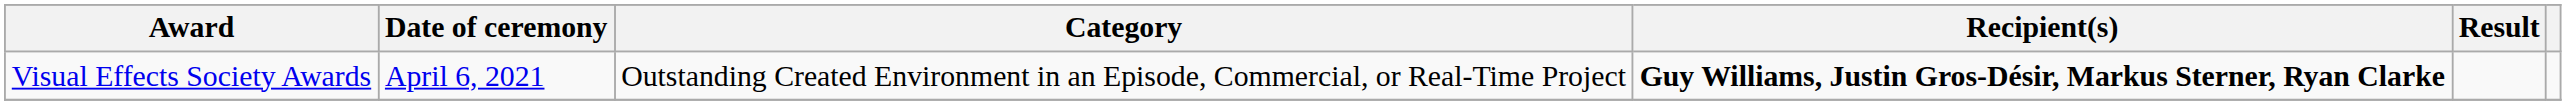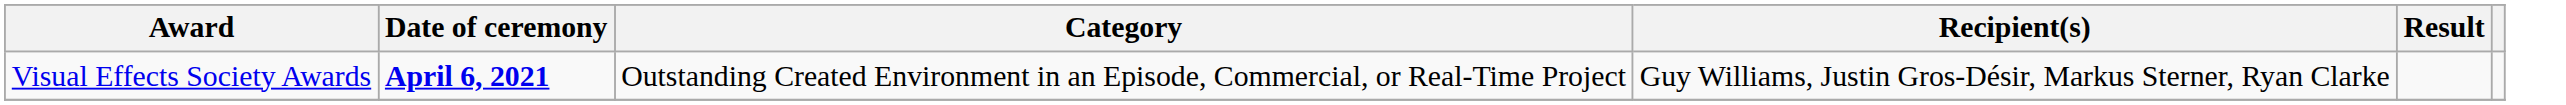(465, 75) normal -> (467, 75) bold
(2042, 75) bold -> (2015, 75) normal
